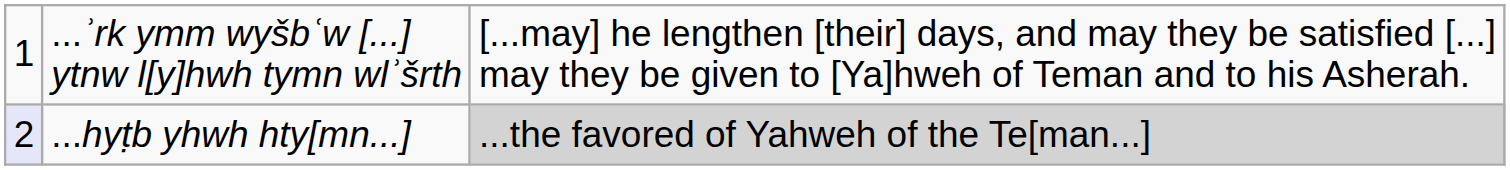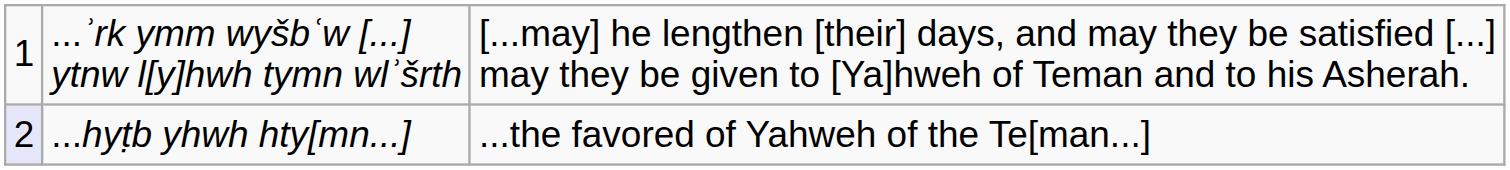(815, 134) lightgrey background -> (815, 134) no background
